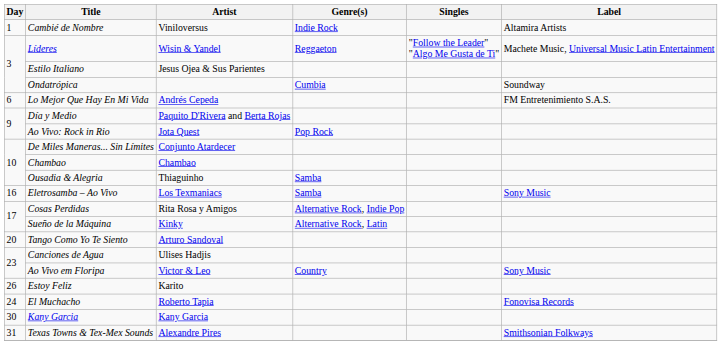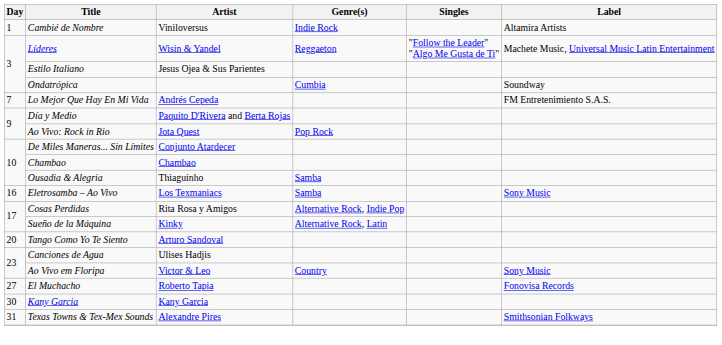(9, 100) 6 -> (9, 100) 7
- row: (50, 286)
(11, 301) 24 -> (11, 286) 27
